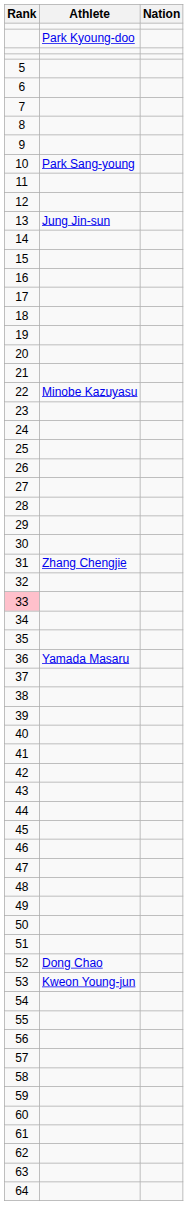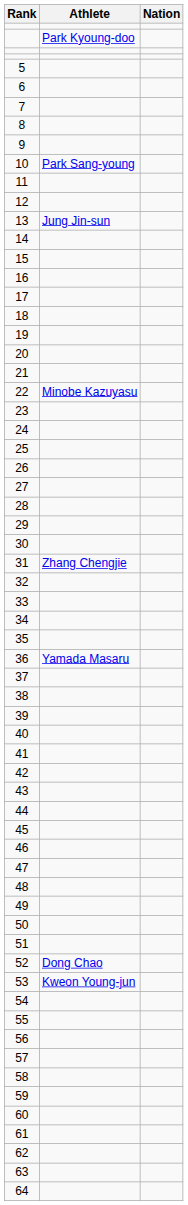(22, 601) pink background -> (22, 601) no background
